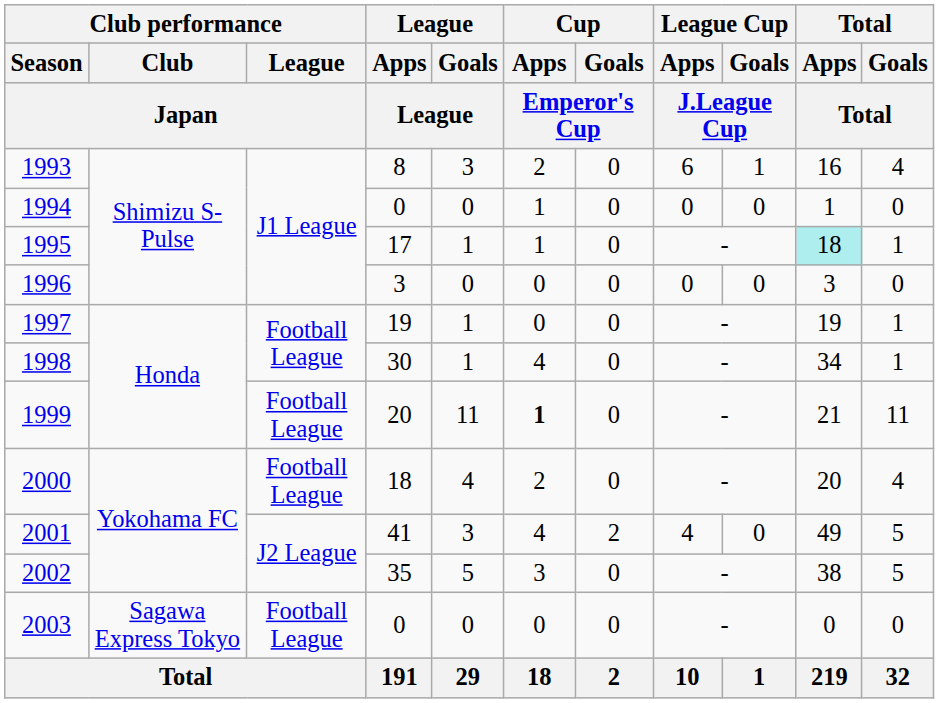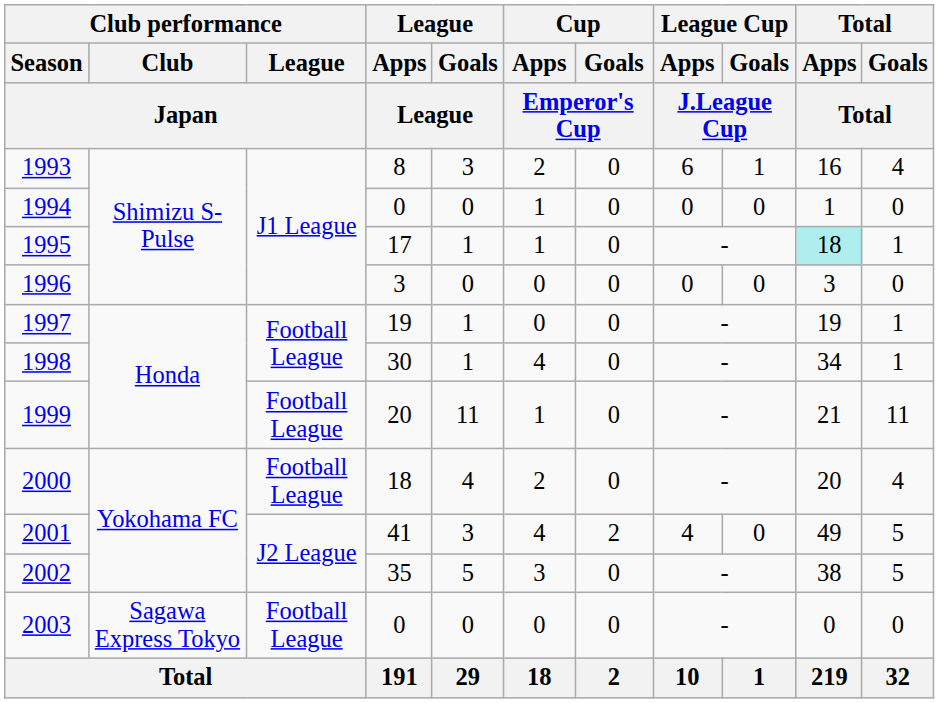(539, 414) bold -> (539, 414) normal
